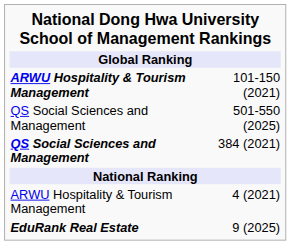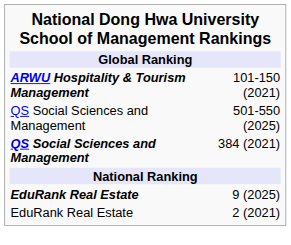- row: (256, 194)
+ row: (256, 212)
